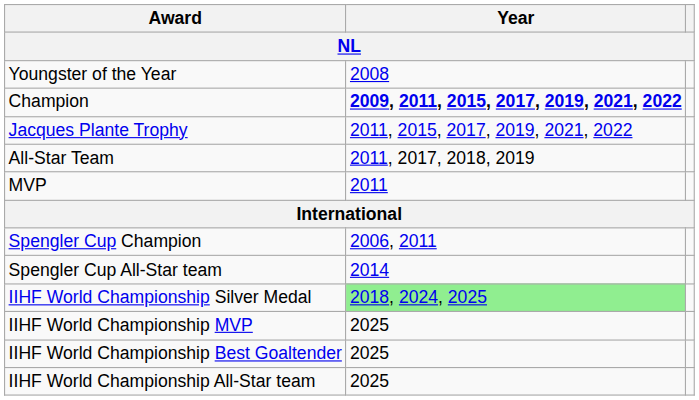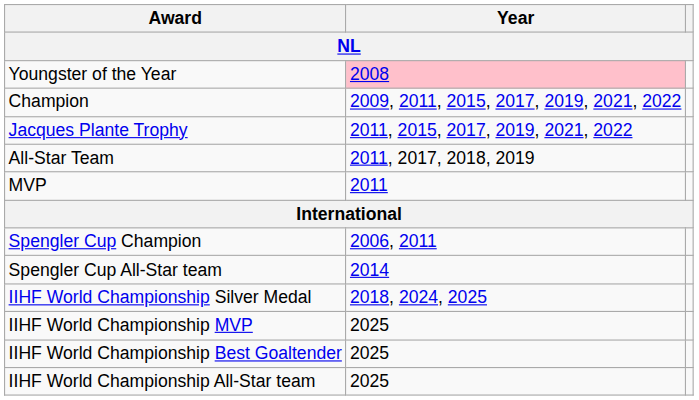(370, 74) no background -> (370, 74) pink background
(516, 102) bold -> (516, 102) normal
(418, 297) lightgreen background -> (418, 297) no background
